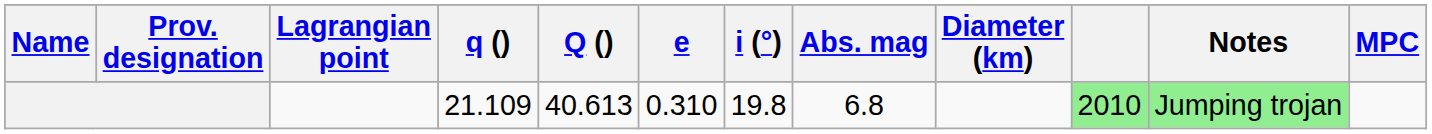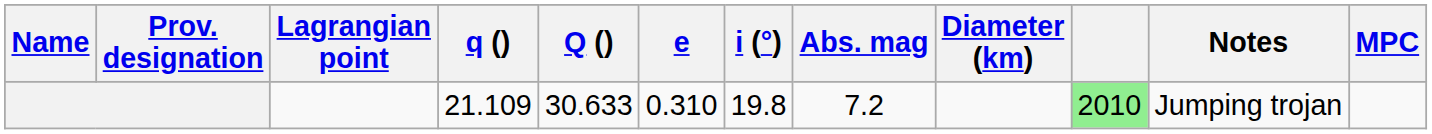(589, 104) 40.613 -> (589, 104) 30.633
(864, 104) 6.8 -> (864, 104) 7.2
(1248, 104) lightgreen background -> (1248, 104) no background
